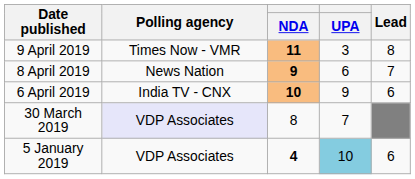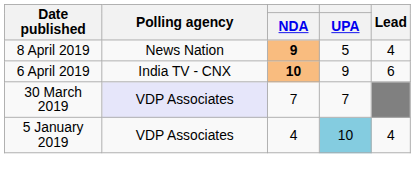- row: (53, 50)
(345, 71) 6 -> (345, 50) 5
(391, 71) 7 -> (391, 50) 4
(294, 120) 8 -> (294, 99) 7
(294, 156) bold -> (294, 135) normal
(391, 156) 6 -> (391, 135) 4
